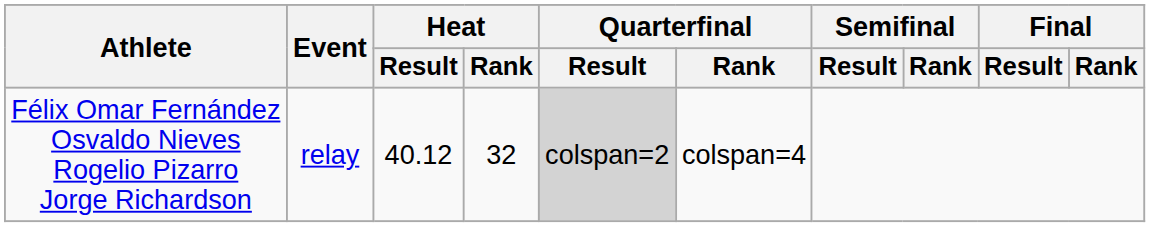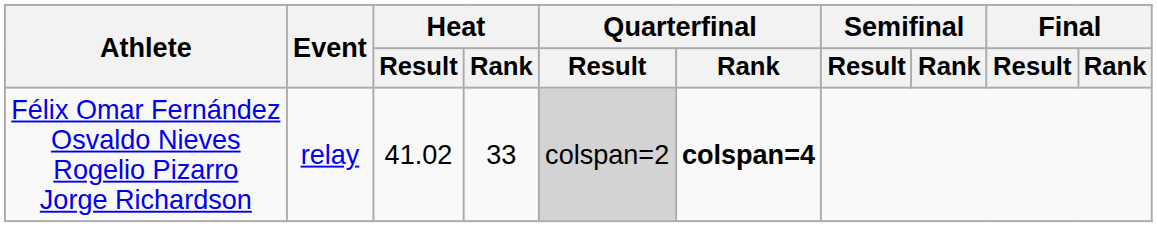(418, 155) 40.12 -> (418, 155) 41.02
(501, 155) 32 -> (501, 155) 33
(744, 155) normal -> (748, 155) bold
